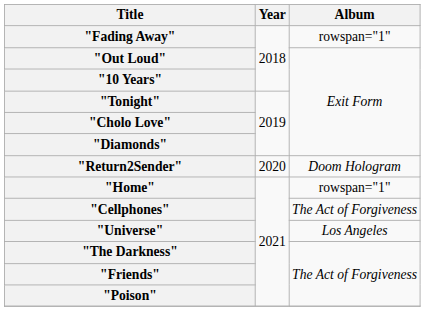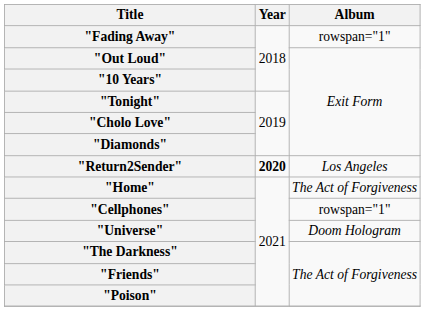(272, 166) normal -> (272, 166) bold
(355, 166) Doom Hologram -> (355, 166) Los Angeles
(355, 187) rowspan="1" -> (355, 187) The Act of Forgiveness
(355, 209) The Act of Forgiveness -> (355, 209) rowspan="1"
(355, 230) Los Angeles -> (355, 230) Doom Hologram
